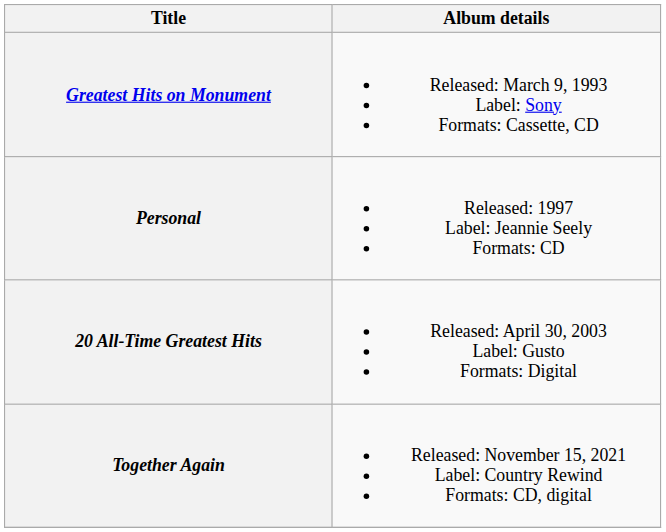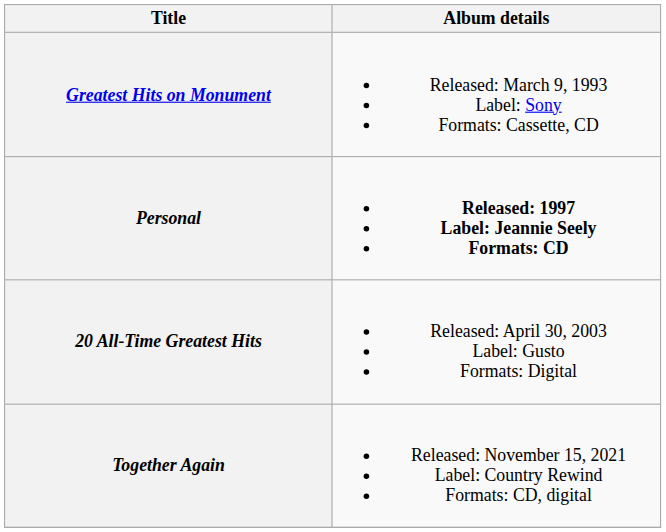(496, 228) normal -> (496, 228) bold
